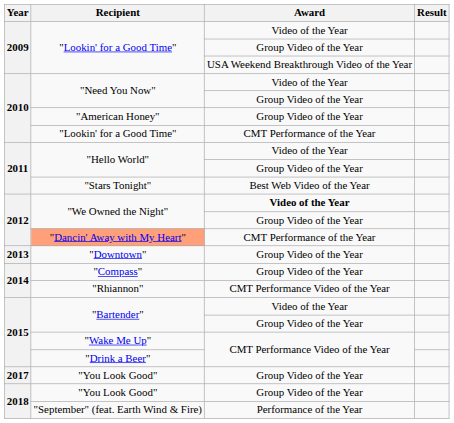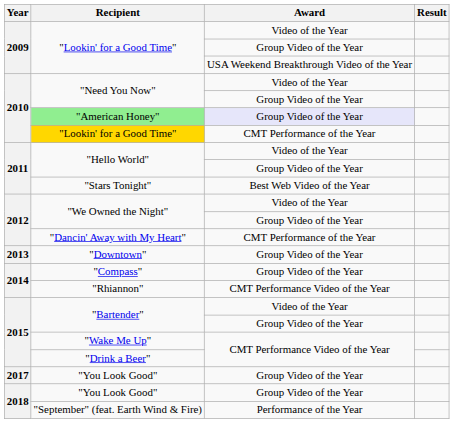(118, 116) no background -> (118, 116) lightgreen background
(310, 116) no background -> (310, 116) lavender background
(118, 133) no background -> (118, 133) gold background
(310, 202) bold -> (310, 202) normal
(118, 237) lightsalmon background -> (118, 237) no background
